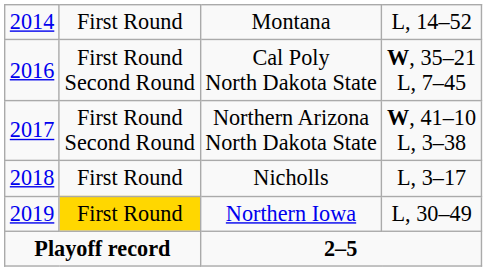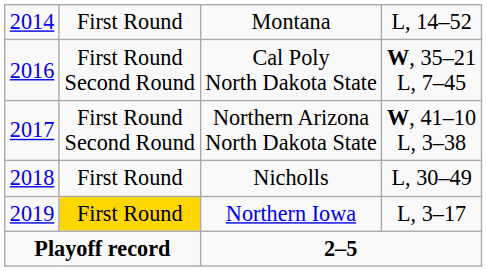(432, 177) L, 3–17 -> (432, 177) L, 30–49
(432, 213) L, 30–49 -> (432, 213) L, 3–17
